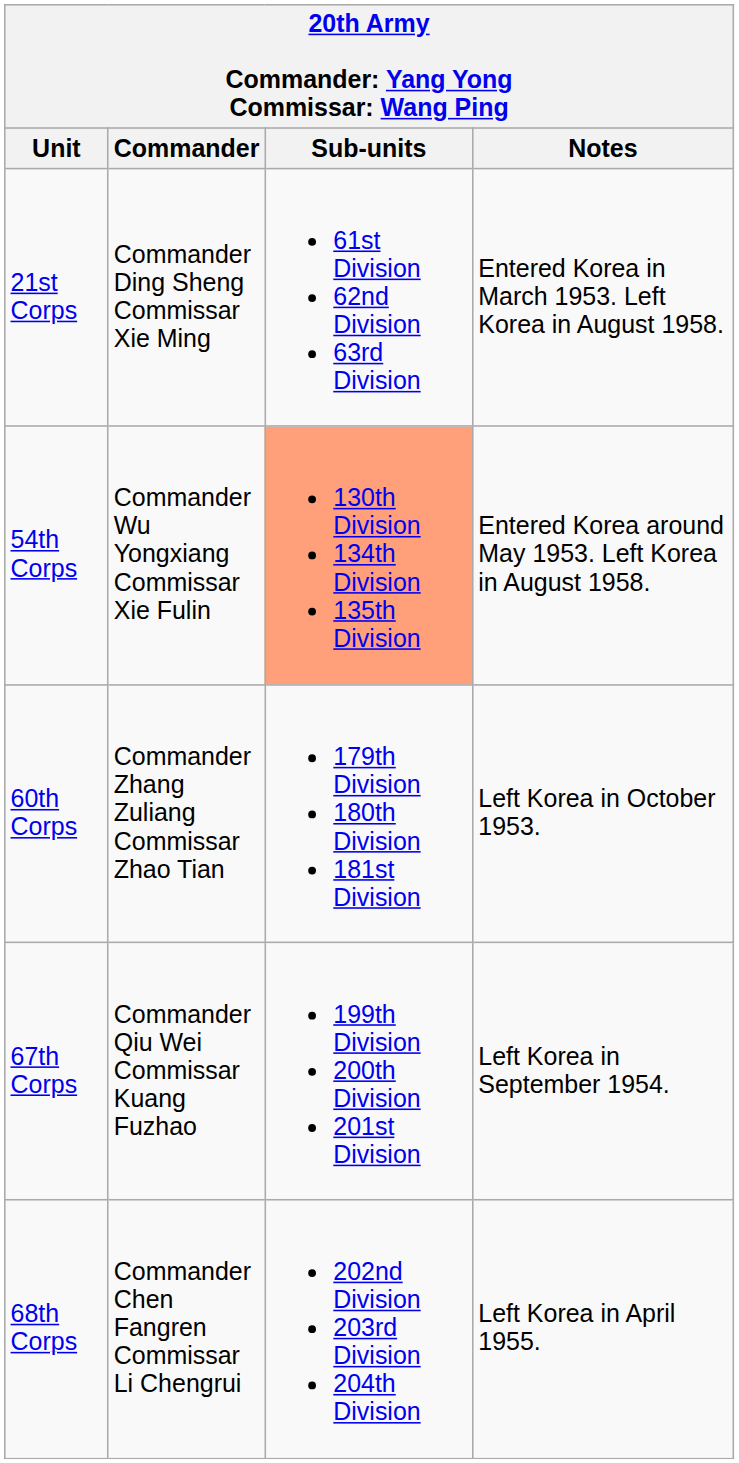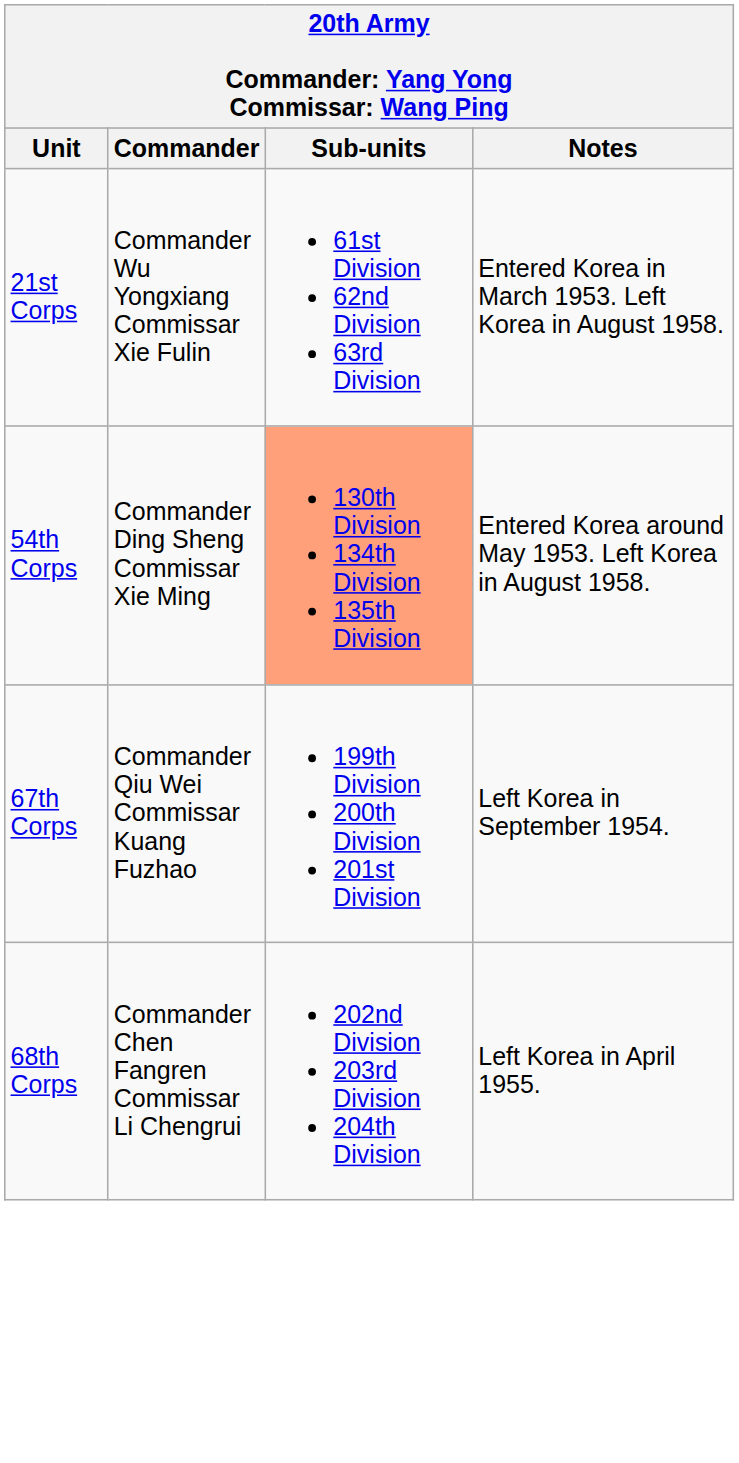(182, 296) Commander Ding Sheng Commissar Xie Ming -> (182, 296) Commander Wu Yongxiang Commissar Xie Fulin
(182, 554) Commander Wu Yongxiang Commissar Xie Fulin -> (182, 554) Commander Ding Sheng Commissar Xie Ming
- row: (44, 812)
